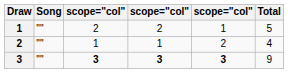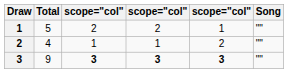columns swapped: (49, 12) <-> (269, 12)
